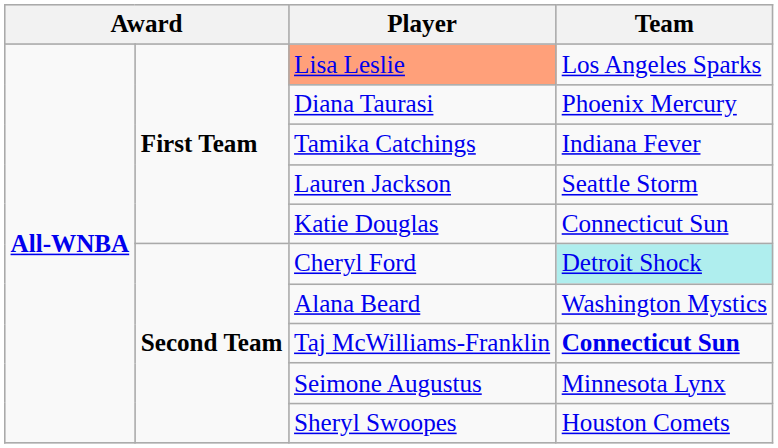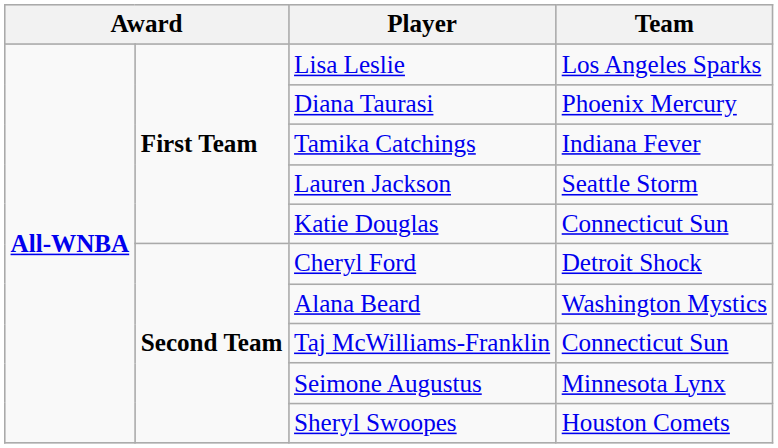(350, 64) lightsalmon background -> (350, 64) no background
(632, 263) paleturquoise background -> (632, 263) no background
(651, 343) bold -> (645, 343) normal
